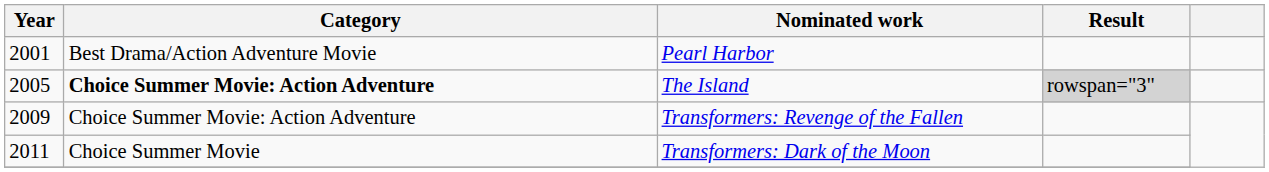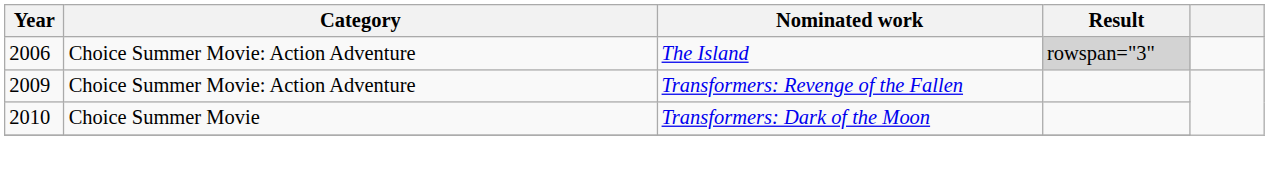- row: (718, 53)
(30, 85) 2005 -> (30, 53) 2006
(251, 85) bold -> (242, 53) normal
(29, 150) 2011 -> (30, 118) 2010
